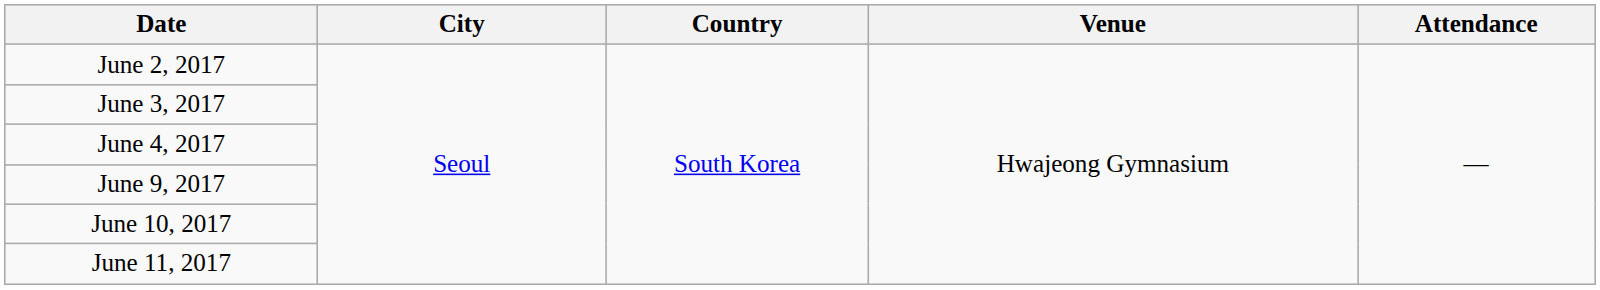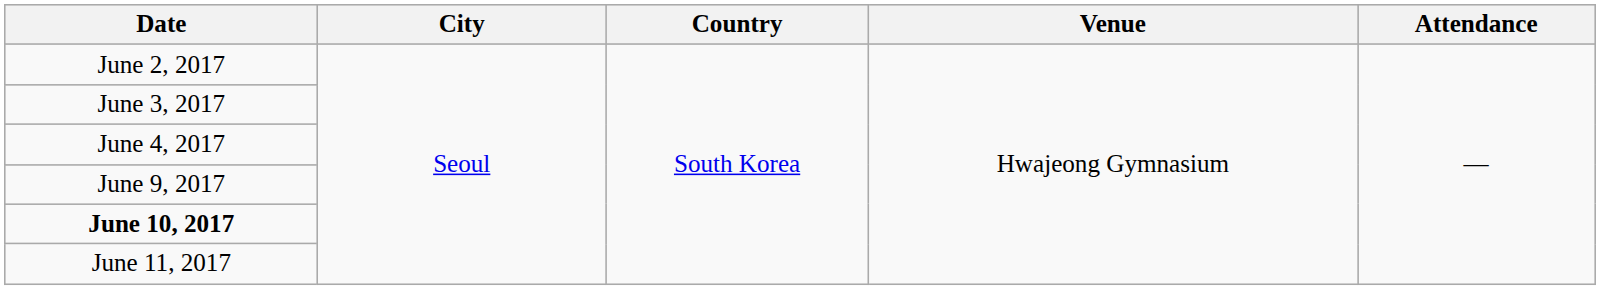(161, 223) normal -> (161, 223) bold
